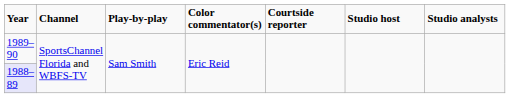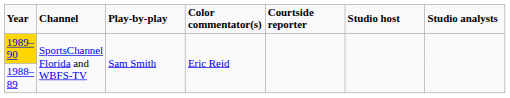(20, 48) no background -> (20, 48) gold background
(20, 78) lavender background -> (20, 78) no background
